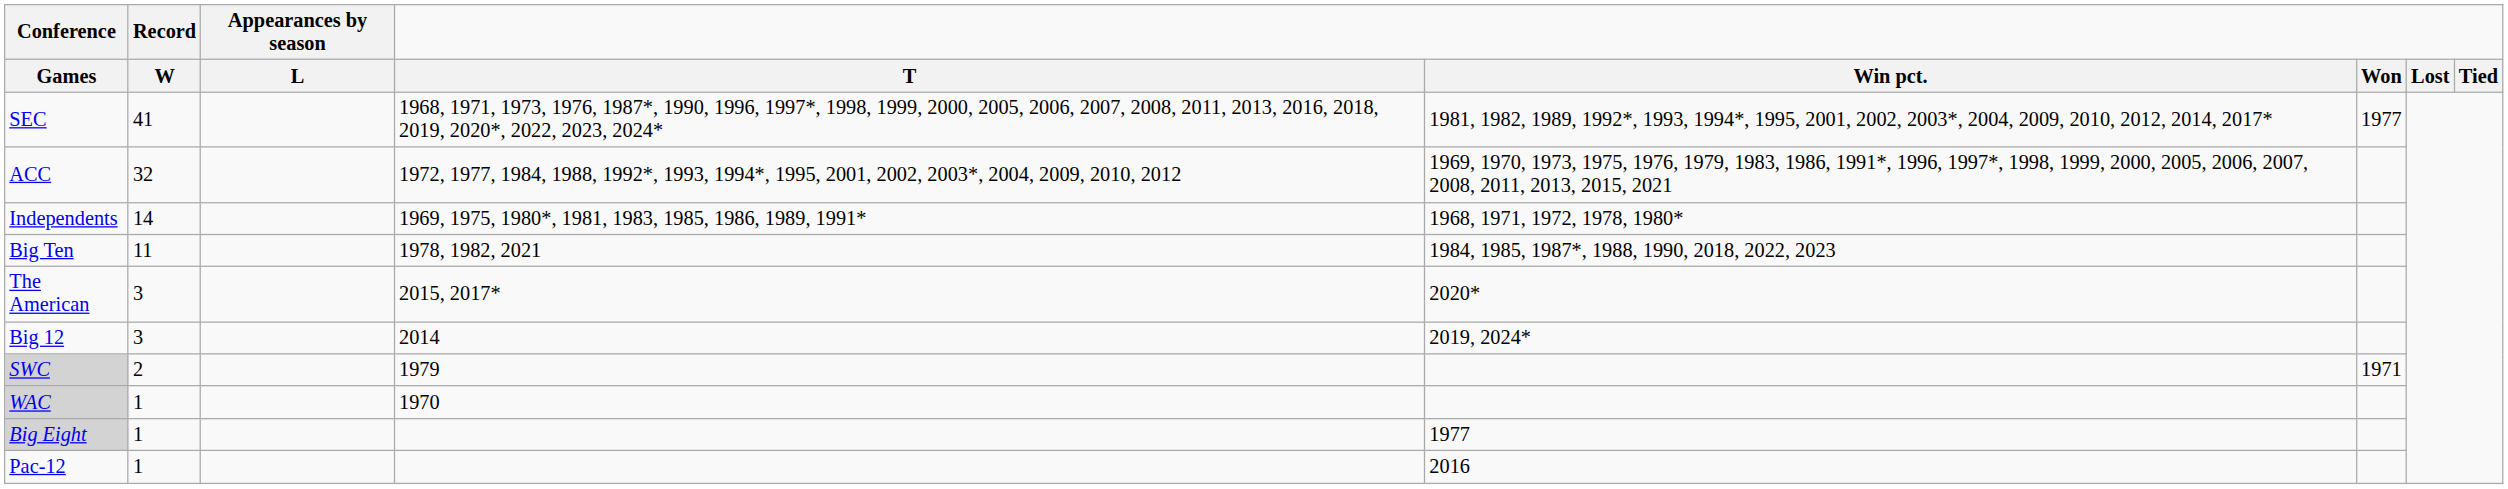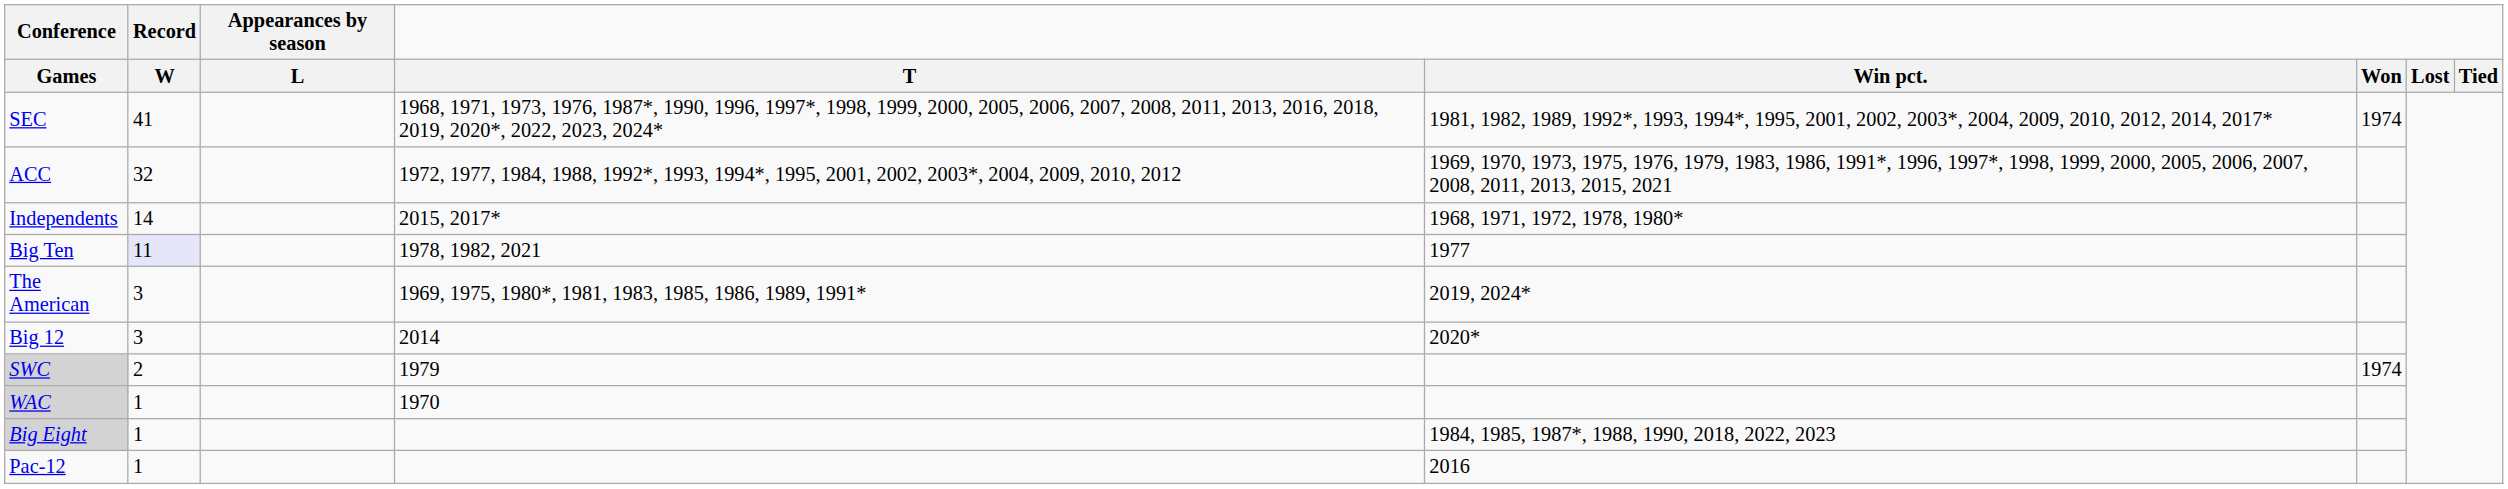(2381, 119) 1977 -> (2381, 119) 1974
(633, 218) 1969, 1975, 1980*, 1981, 1983, 1985, 1986, 1989, 1991* -> (450, 218) 2015, 2017*
(143, 250) no background -> (143, 250) lavender background
(1633, 250) 1984, 1985, 1987*, 1988, 1990, 2018, 2022, 2023 -> (1450, 250) 1977
(450, 293) 2015, 2017* -> (633, 293) 1969, 1975, 1980*, 1981, 1983, 1985, 1986, 1989, 1991*
(1455, 293) 2020* -> (1480, 293) 2019, 2024*
(1480, 337) 2019, 2024* -> (1455, 337) 2020*
(2381, 369) 1971 -> (2381, 369) 1974
(1450, 434) 1977 -> (1633, 434) 1984, 1985, 1987*, 1988, 1990, 2018, 2022, 2023
